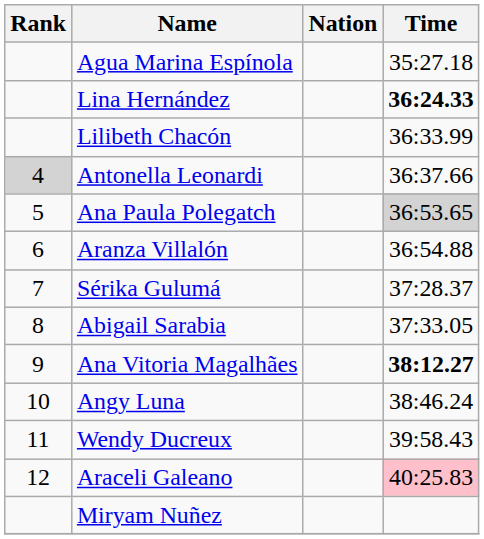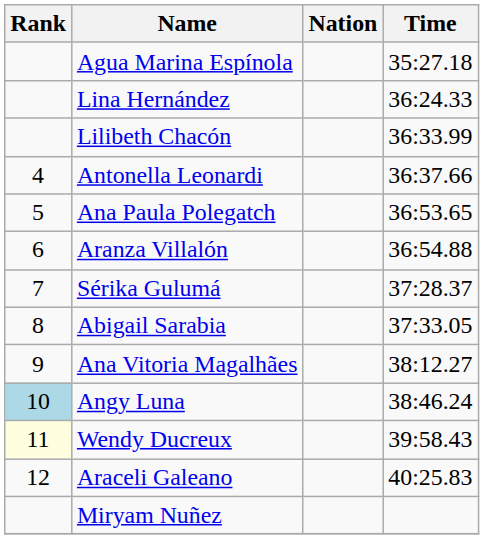(431, 99) bold -> (430, 99) normal
(38, 174) lightgrey background -> (38, 174) no background
(431, 212) lightgrey background -> (430, 212) no background
(431, 363) bold -> (430, 363) normal
(38, 401) no background -> (38, 401) lightblue background
(38, 439) no background -> (38, 439) lightyellow background
(431, 477) pink background -> (430, 477) no background
